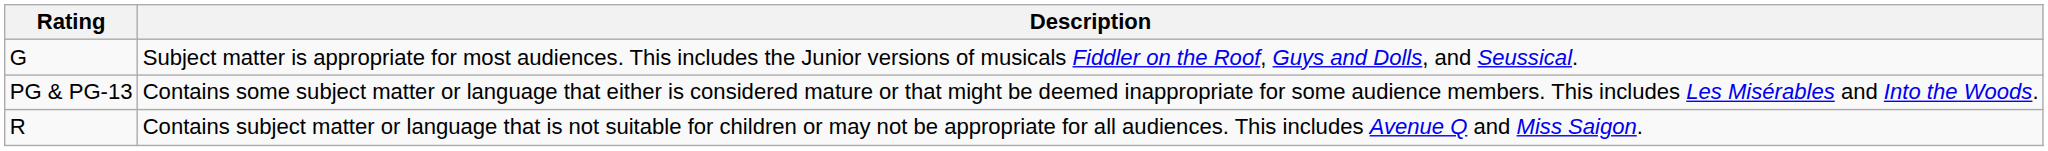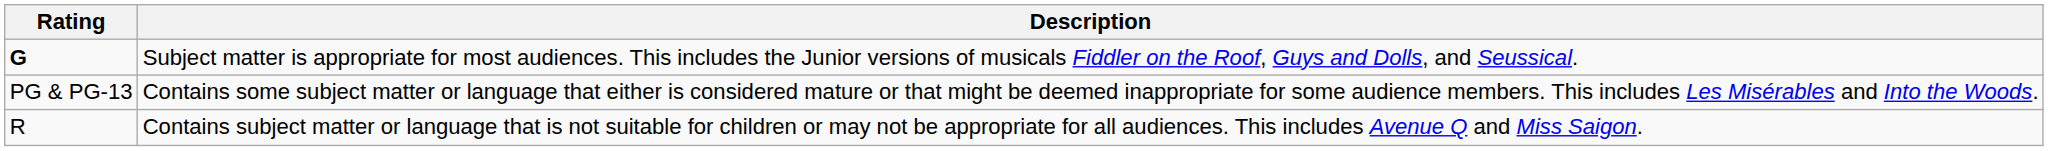(18, 57) normal -> (18, 57) bold
